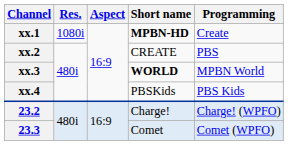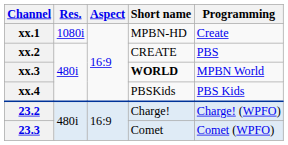(160, 33) bold -> (159, 33) normal
